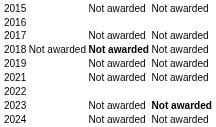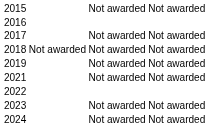(119, 50) bold -> (117, 50) normal
(182, 105) bold -> (177, 105) normal
